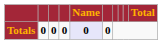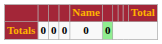(86, 30) lavender background -> (86, 30) no background
(108, 30) no background -> (108, 30) lightgreen background
